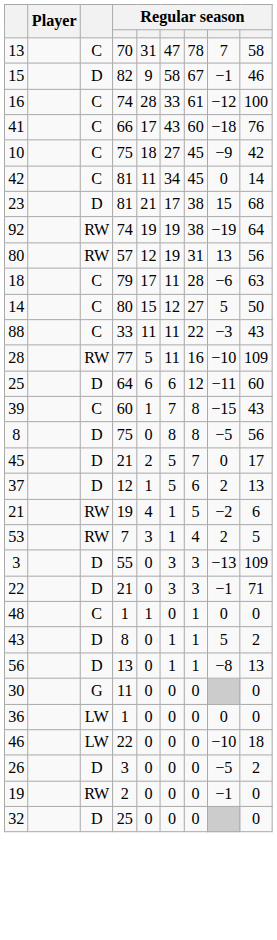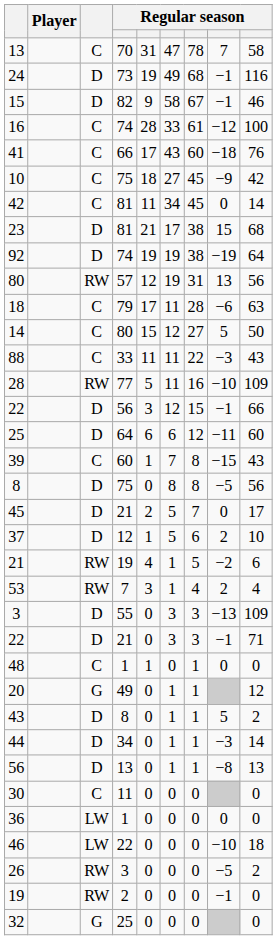+ row: (16, 76)
(97, 229) RW -> (97, 255) D
+ row: (16, 409)
(256, 486) 13 -> (256, 537) 10
(256, 537) 5 -> (256, 588) 4
+ row: (16, 691)
+ row: (16, 742)
(97, 691) G -> (97, 793) C
(97, 767) D -> (97, 870) RW
(97, 819) D -> (97, 921) G
